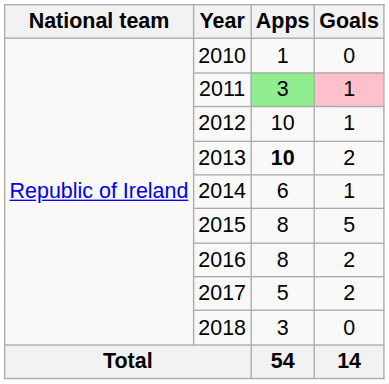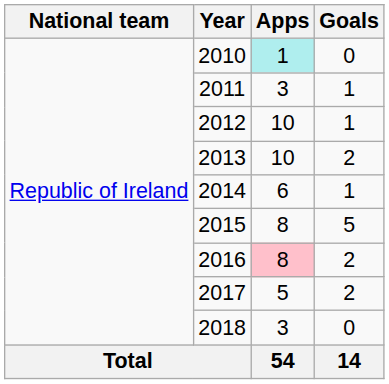(283, 55) no background -> (283, 55) paleturquoise background
(283, 89) lightgreen background -> (283, 89) no background
(349, 89) pink background -> (349, 89) no background
(283, 157) bold -> (283, 157) normal
(283, 259) no background -> (283, 259) pink background
